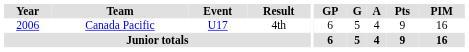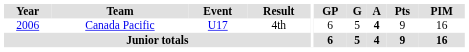(377, 25) normal -> (377, 25) bold
